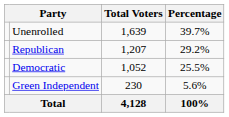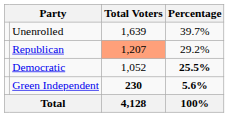(133, 49) no background -> (133, 49) lightsalmon background
(195, 67) normal -> (195, 67) bold
(133, 85) normal -> (133, 85) bold
(195, 85) normal -> (195, 85) bold
